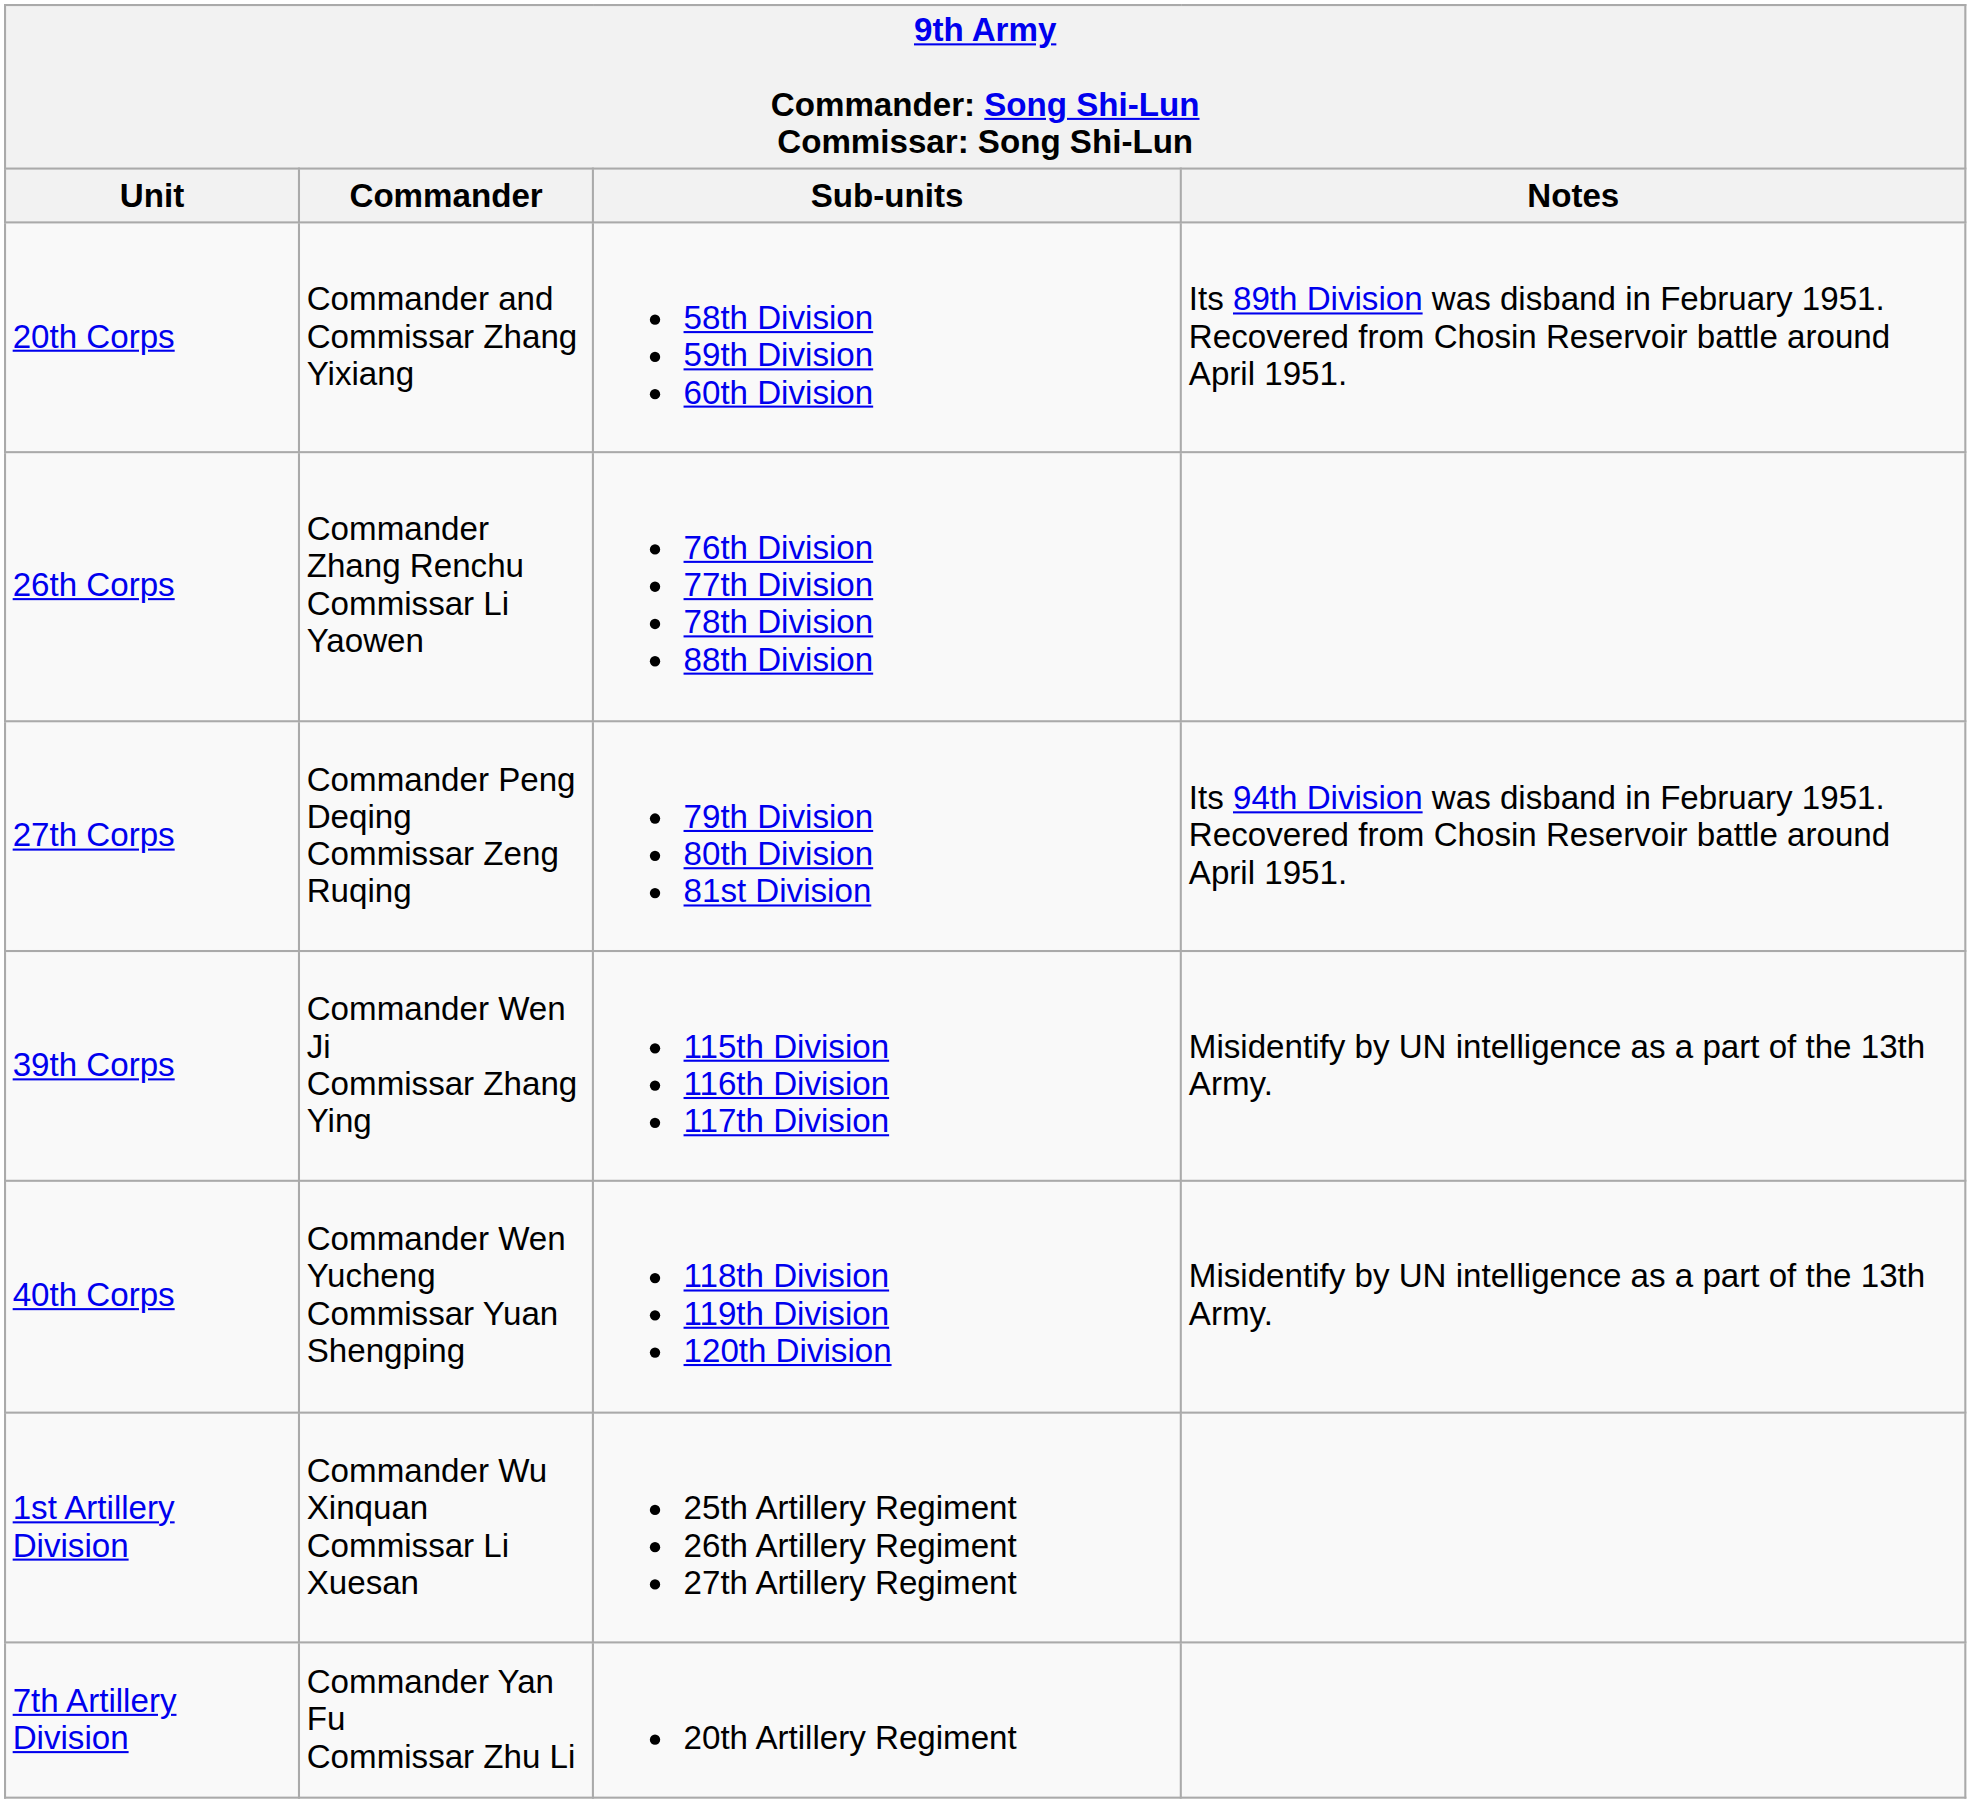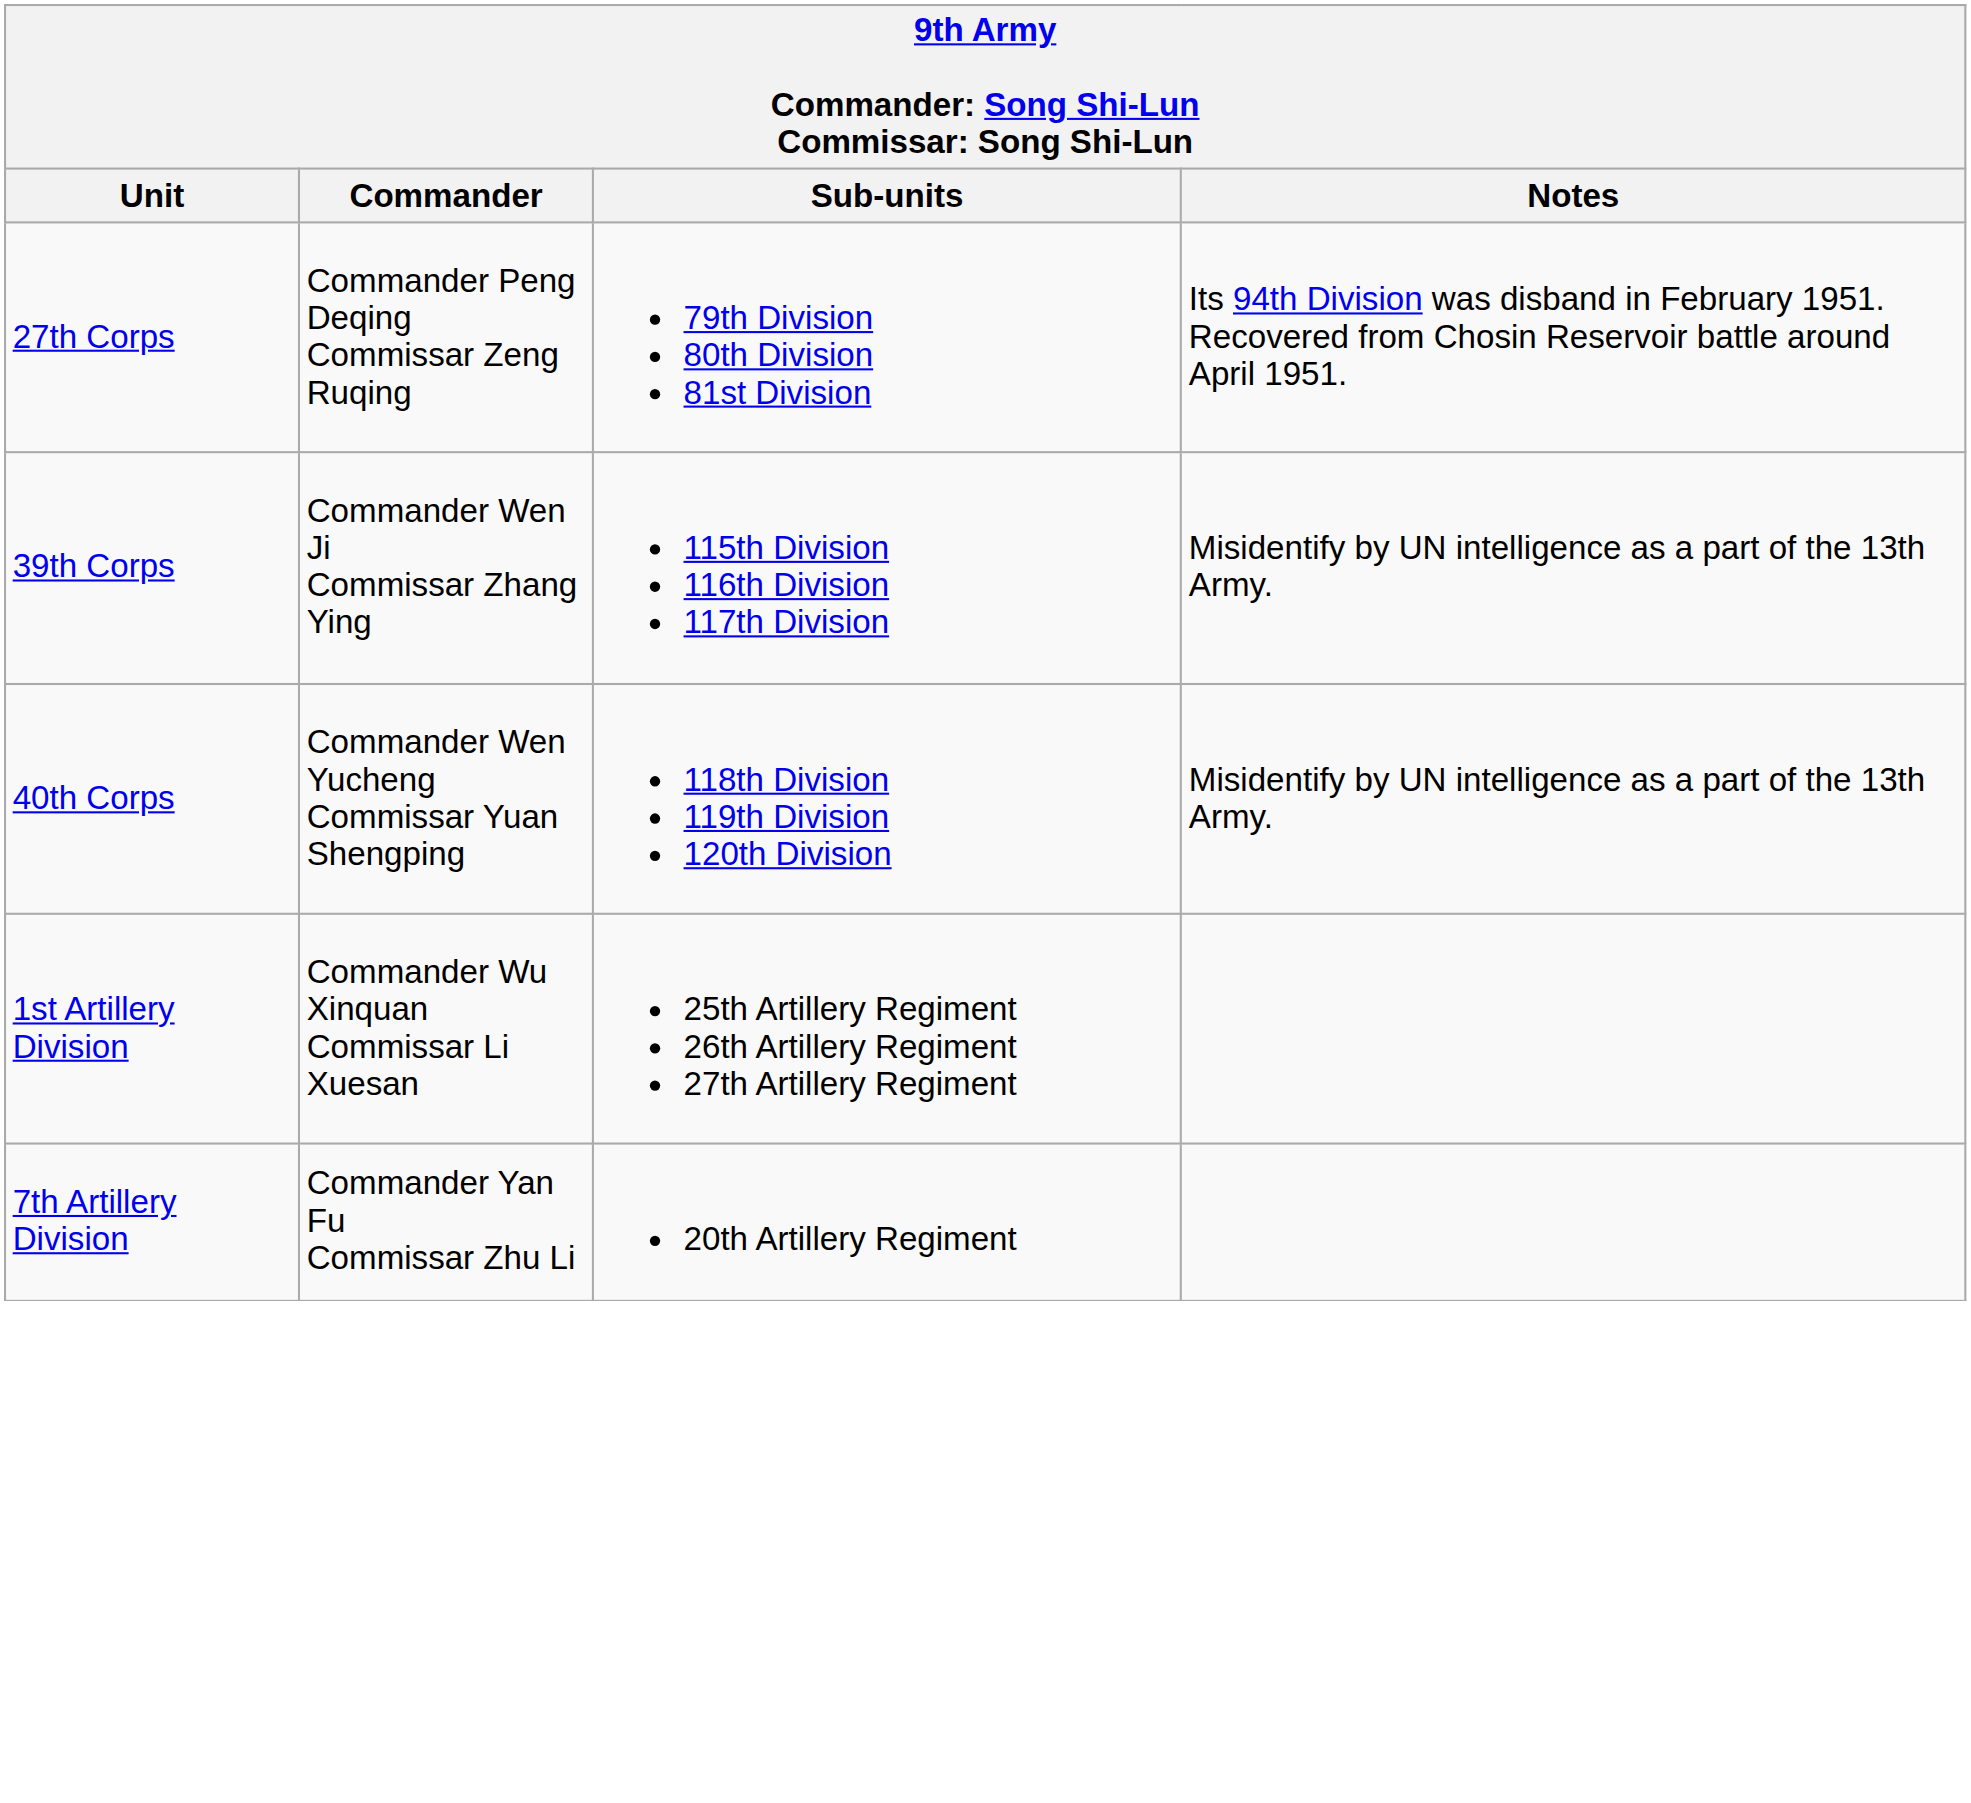- row: (94, 336)
- row: (94, 585)
